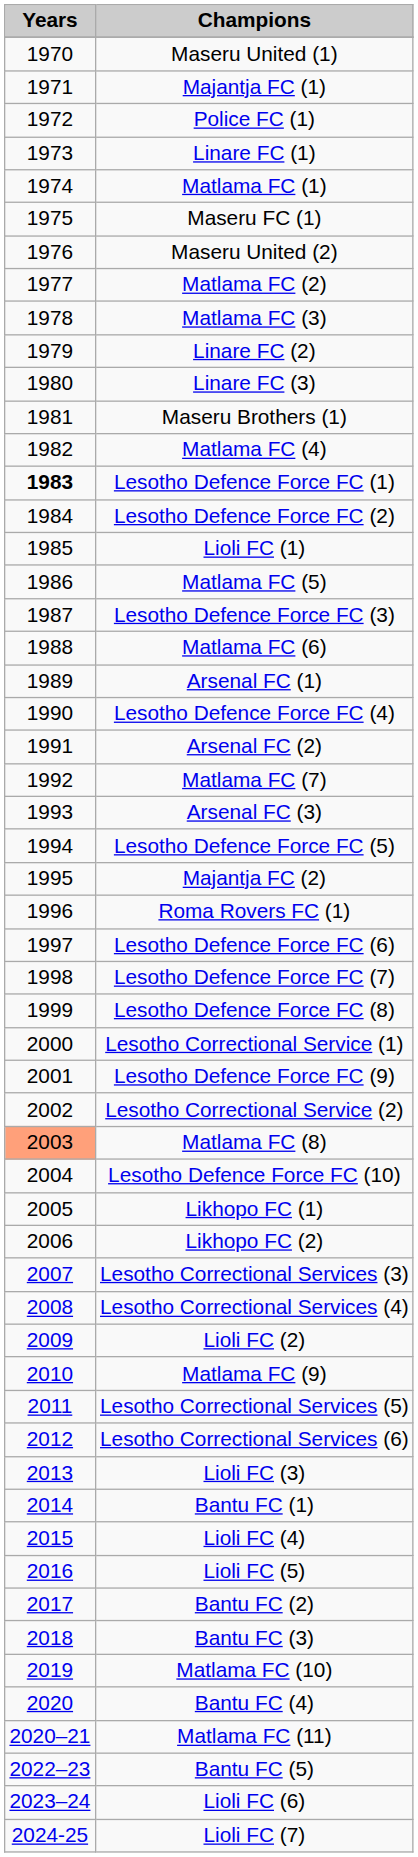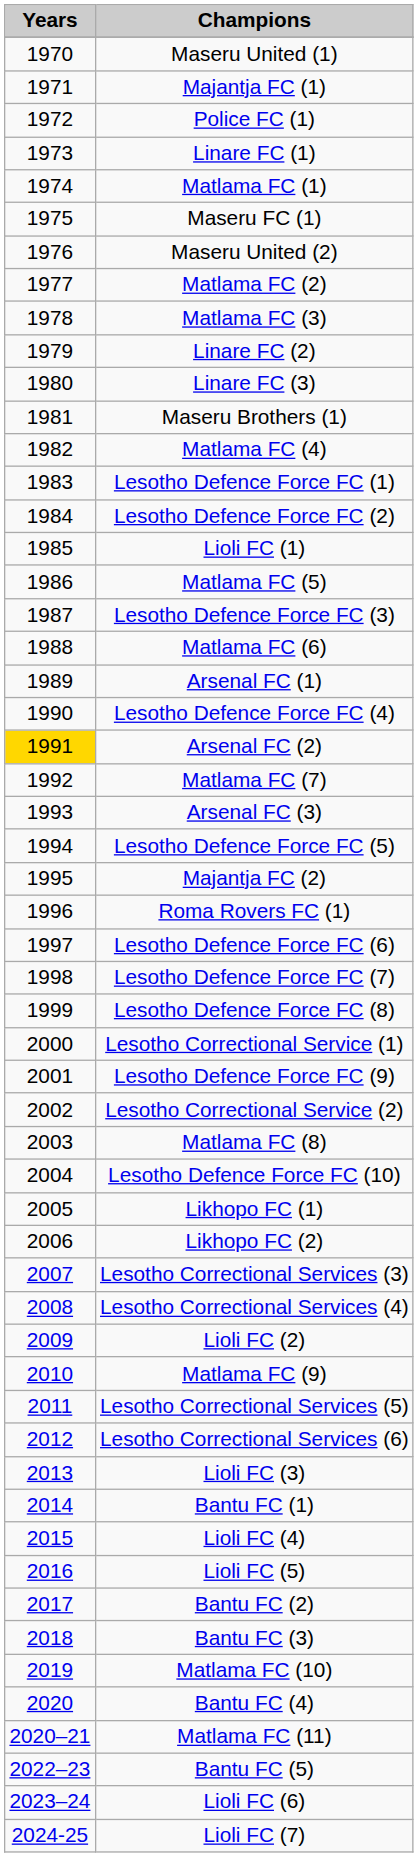(50, 482) bold -> (50, 482) normal
(50, 746) no background -> (50, 746) gold background
(50, 1142) lightsalmon background -> (50, 1142) no background
